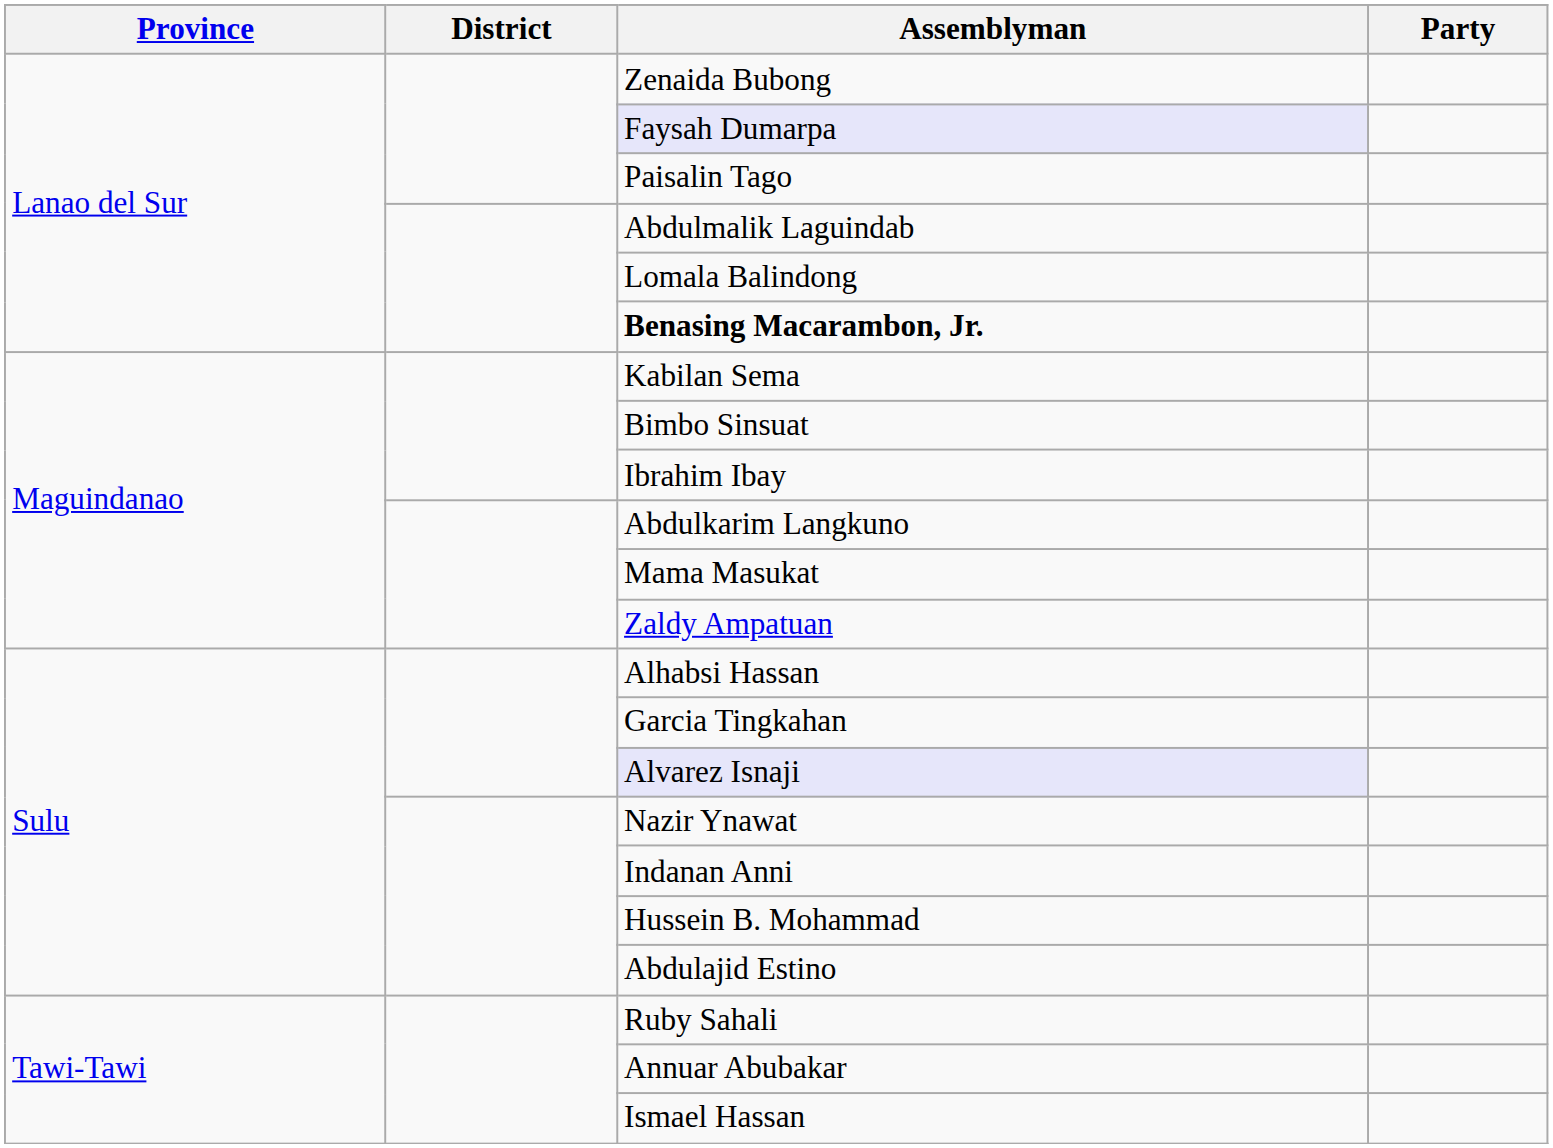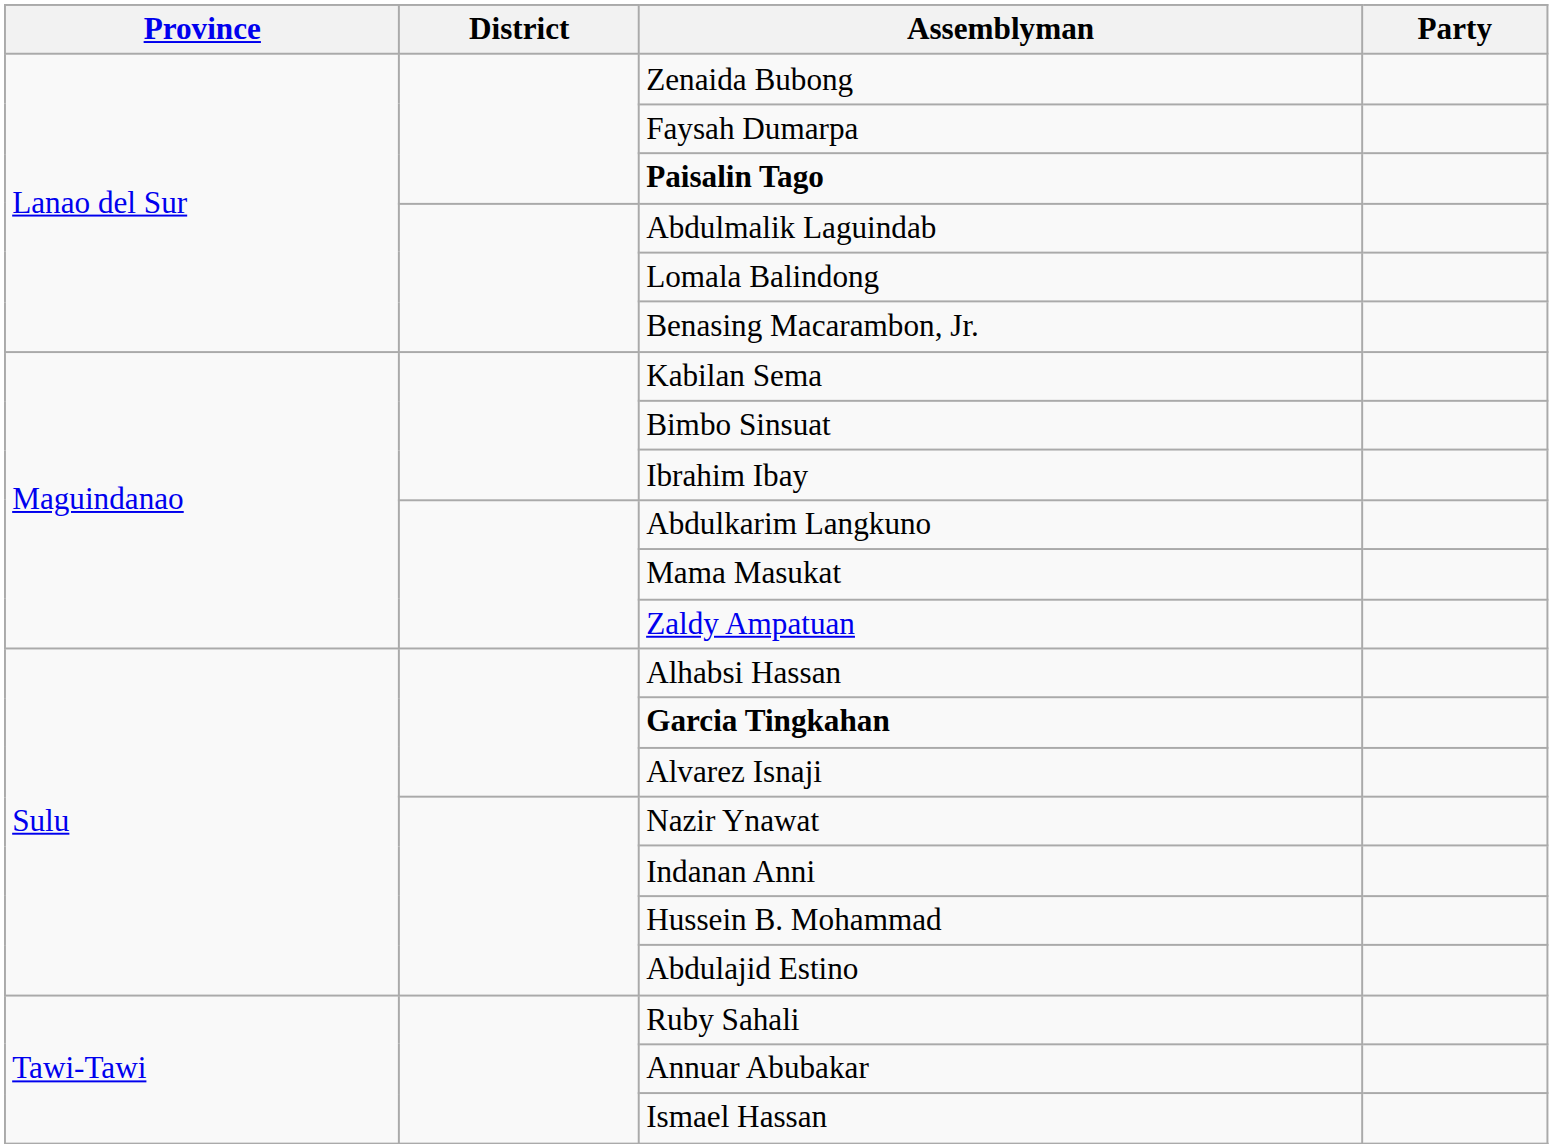(730, 128) lavender background -> (752, 128) no background
(708, 177) normal -> (735, 177) bold
(804, 326) bold -> (812, 326) normal
(735, 721) normal -> (768, 721) bold
(712, 771) lavender background -> (734, 771) no background
